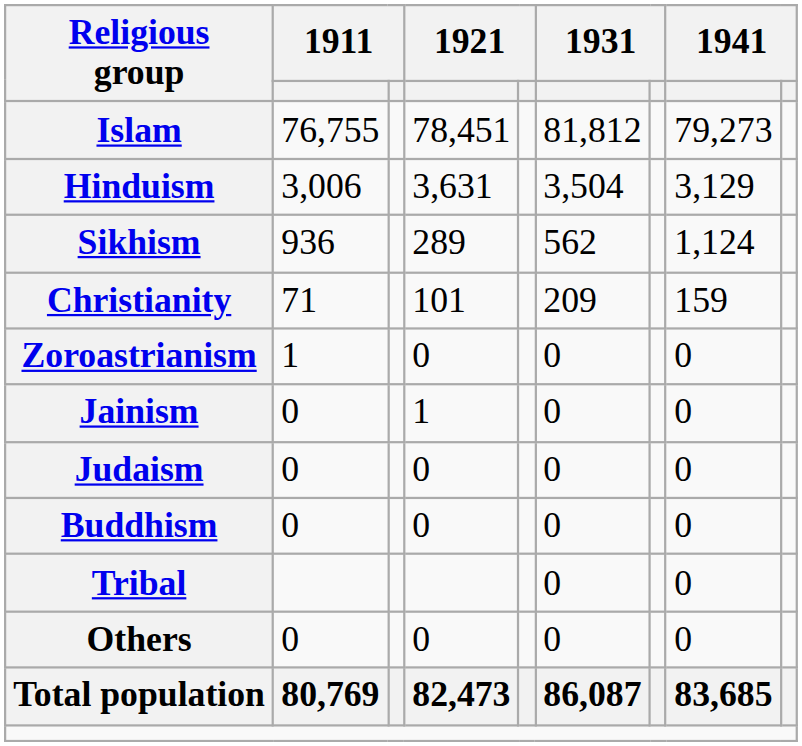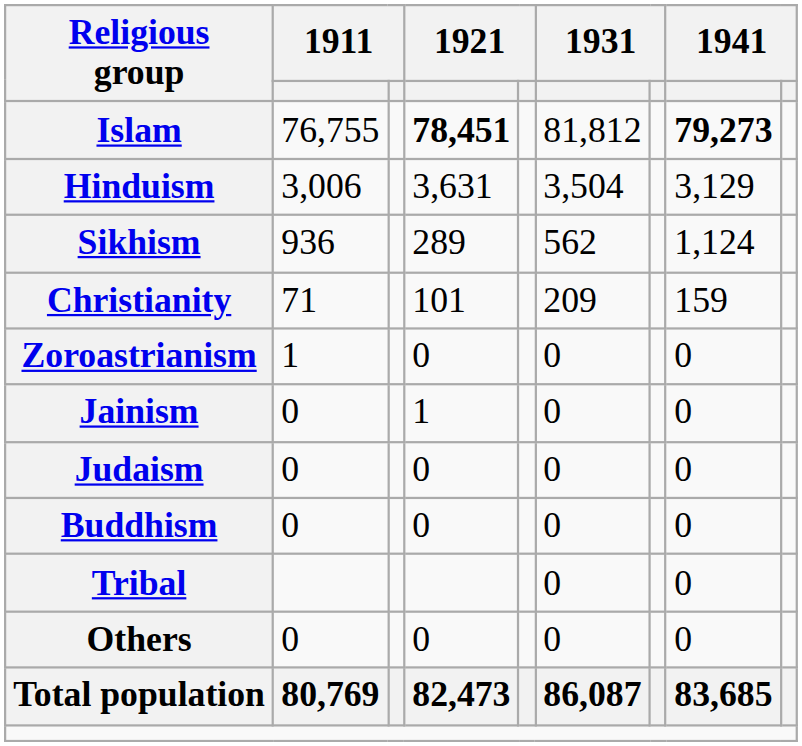(461, 129) normal -> (461, 129) bold
(723, 129) normal -> (723, 129) bold
